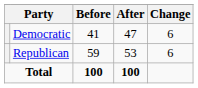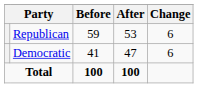rows swapped: (41, 53) <-> (42, 33)
